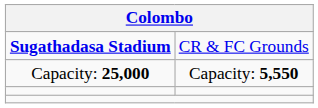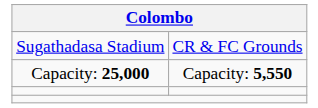(90, 45) bold -> (90, 45) normal
